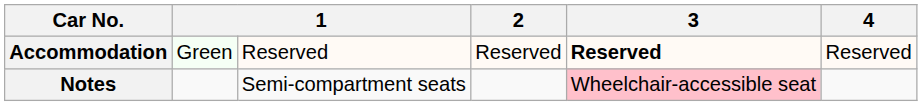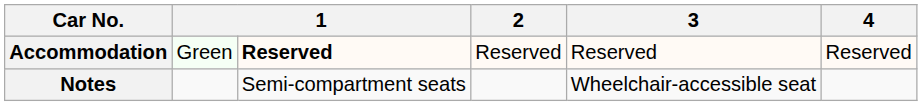(285, 52) normal -> (287, 52) bold
(616, 52) bold -> (614, 52) normal
(693, 84) pink background -> (693, 84) no background
